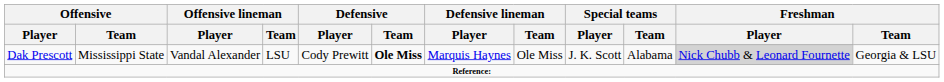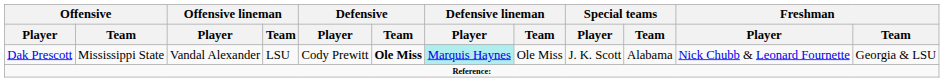(469, 54) no background -> (469, 54) paleturquoise background
(764, 54) lightgrey background -> (764, 54) no background
